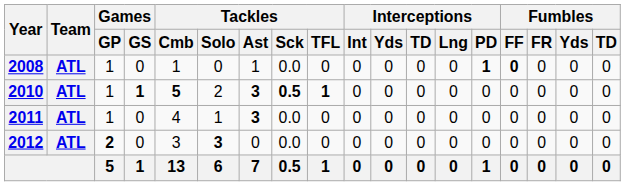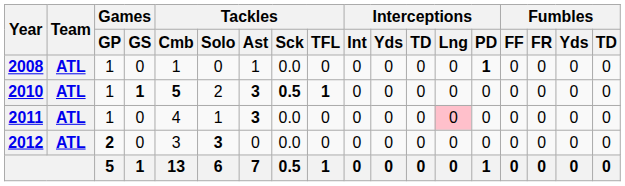(514, 67) bold -> (514, 67) normal
(453, 117) no background -> (453, 117) pink background
